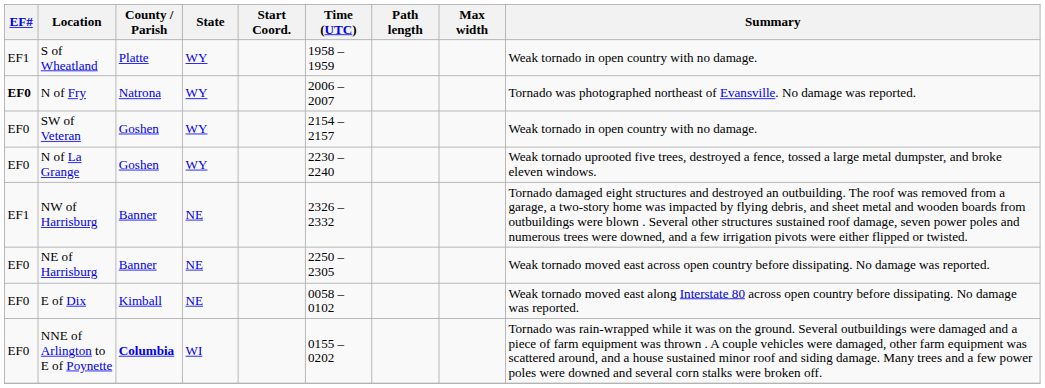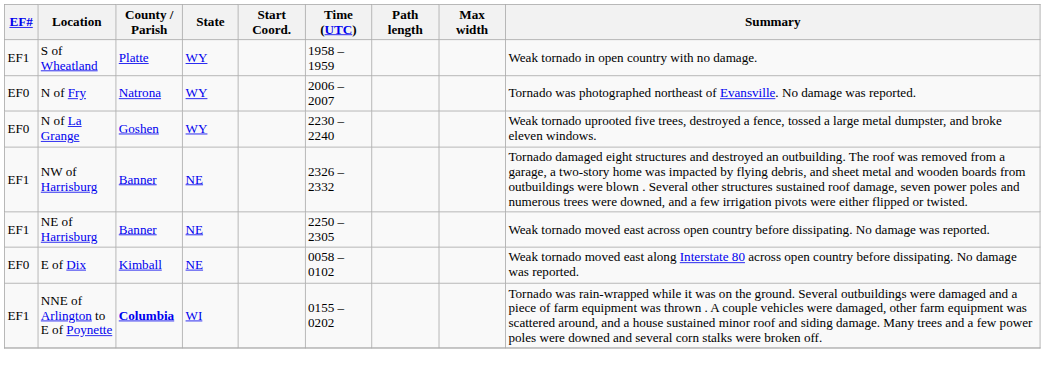(19, 93) bold -> (18, 93) normal
- row: (61, 128)
(18, 265) EF0 -> (18, 229) EF1
(18, 351) EF0 -> (18, 315) EF1
